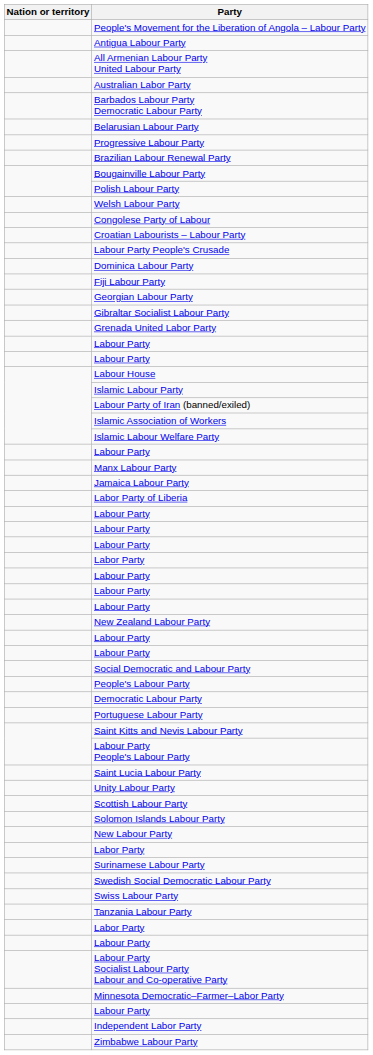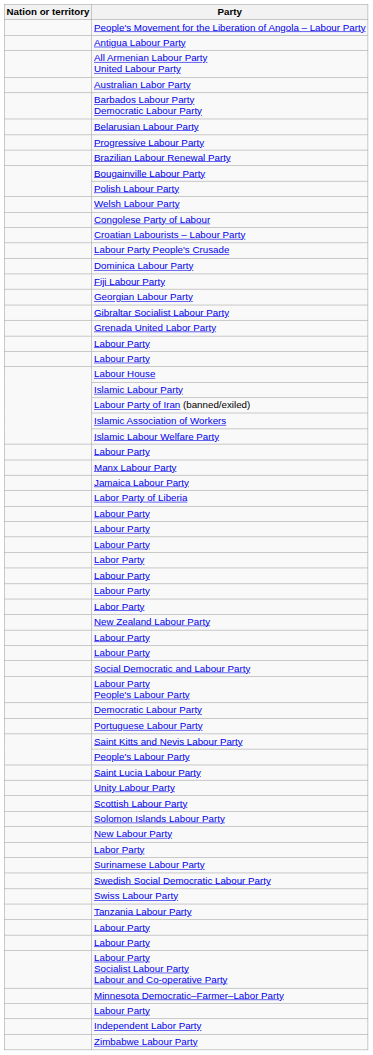(122, 606) Labour Party -> (119, 606) Labor Party
(142, 684) People's Labour Party -> (142, 689) Labour Party People's Labour Party
(142, 751) Labour Party People's Labour Party -> (142, 757) People's Labour Party
(119, 927) Labor Party -> (122, 927) Labour Party
